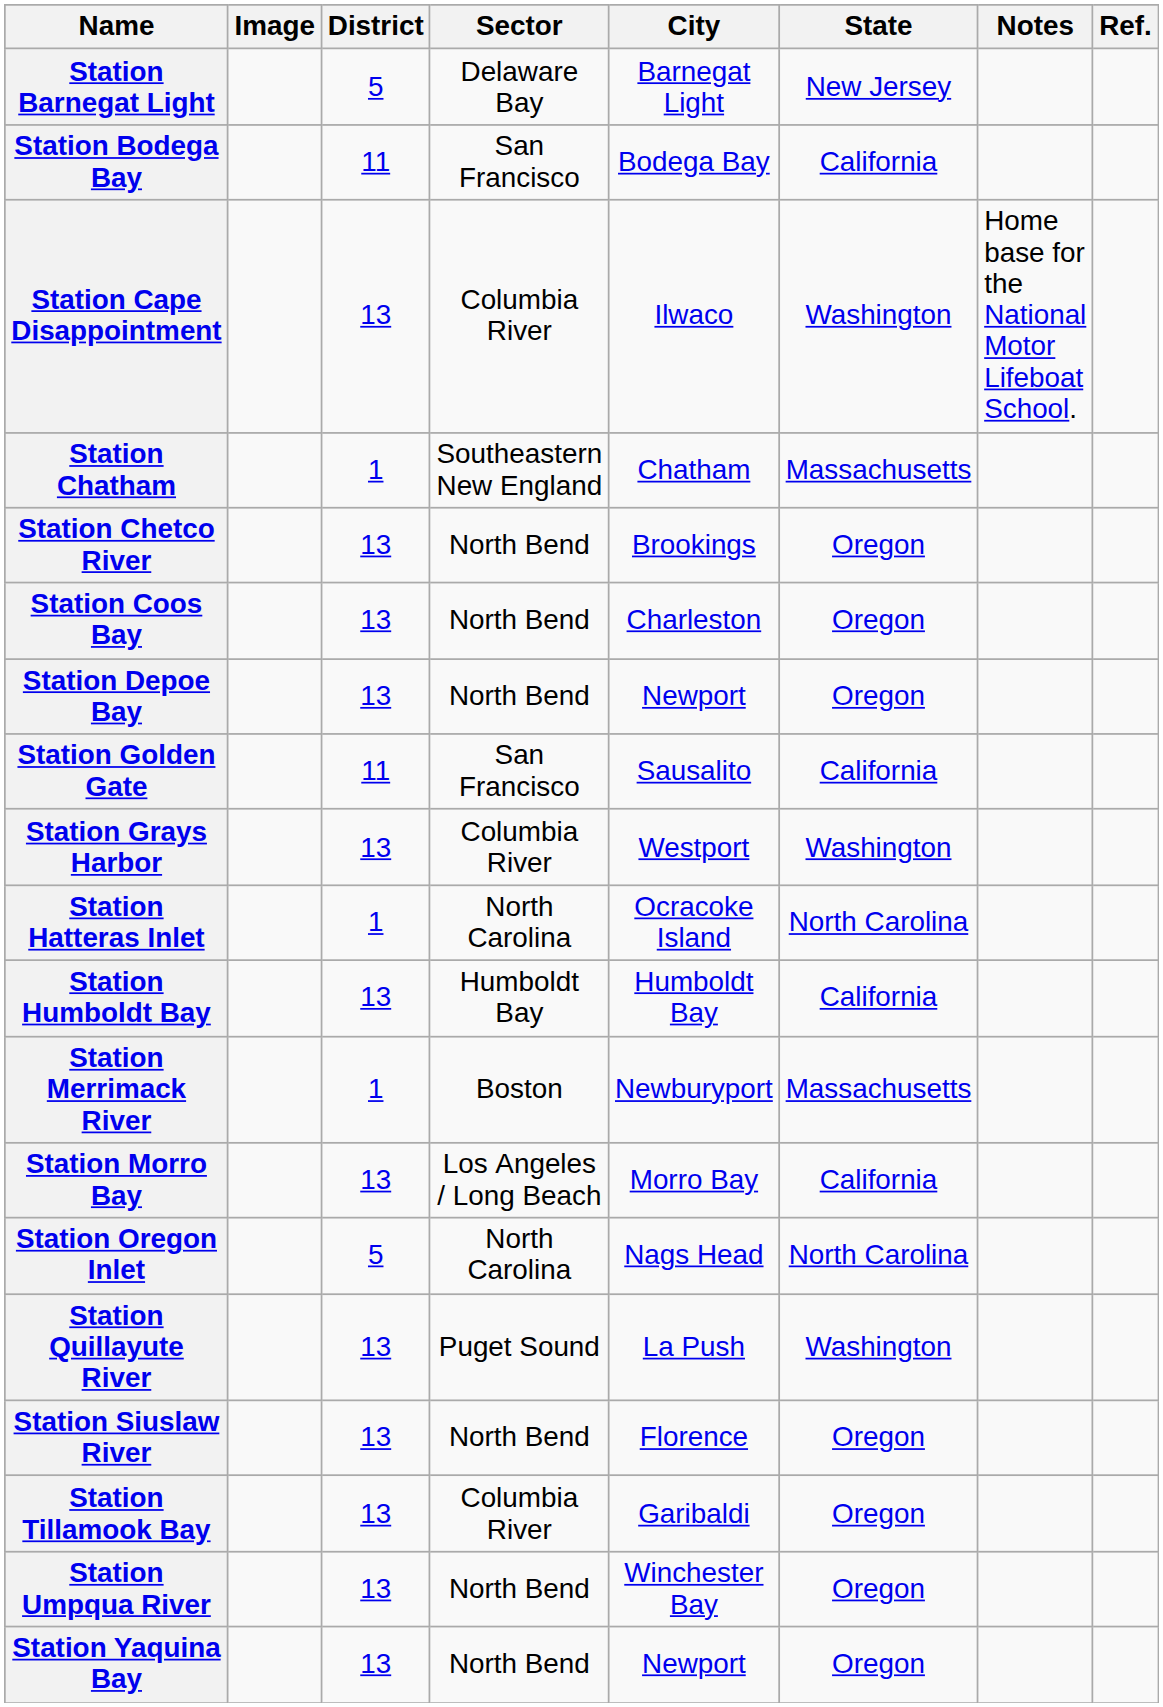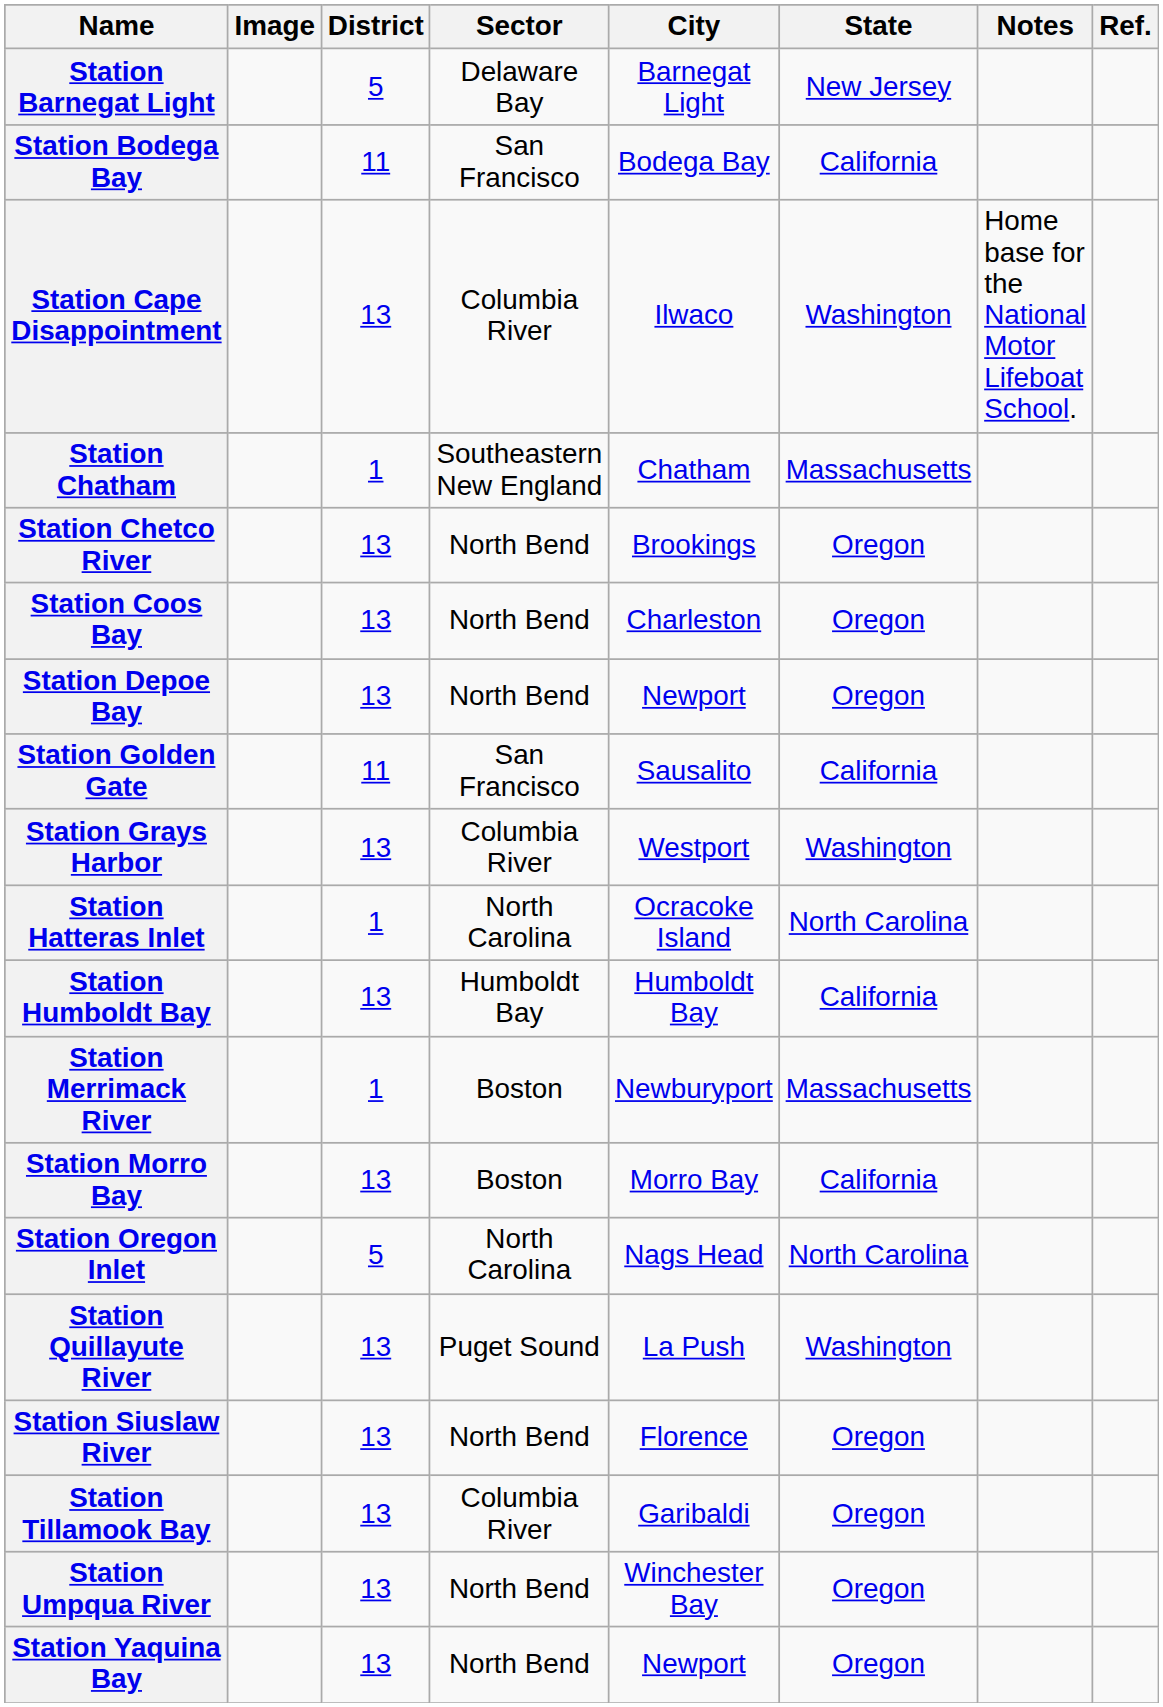(519, 1179) Los Angeles / Long Beach -> (519, 1179) Boston
